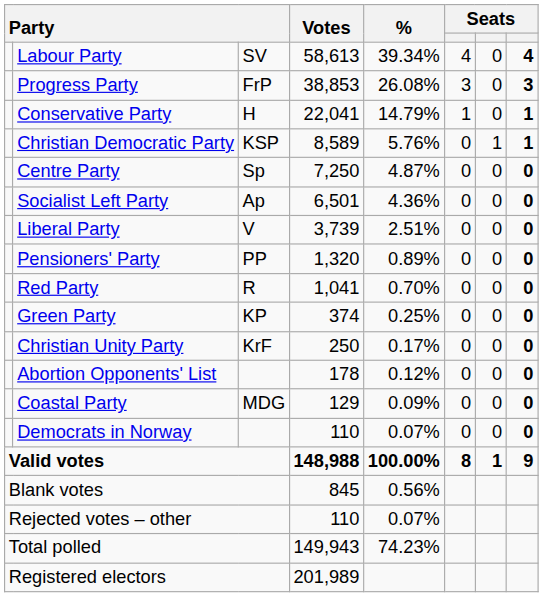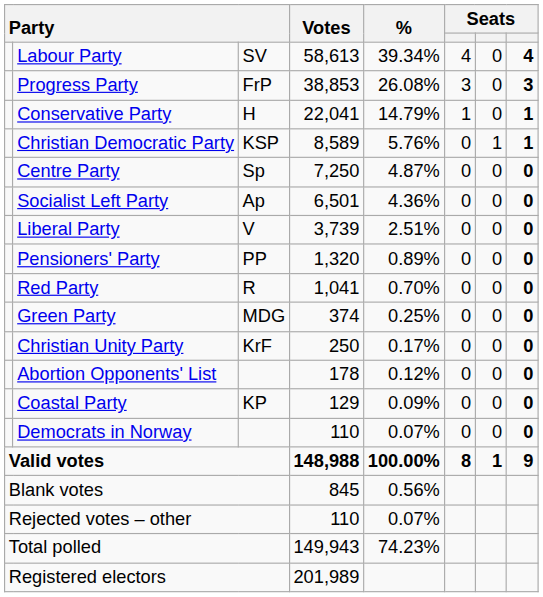(255, 316) KP -> (264, 316) MDG
(264, 403) MDG -> (255, 403) KP
